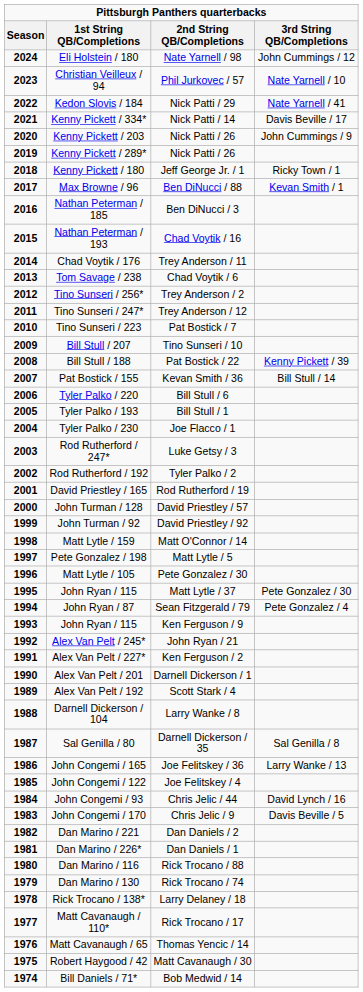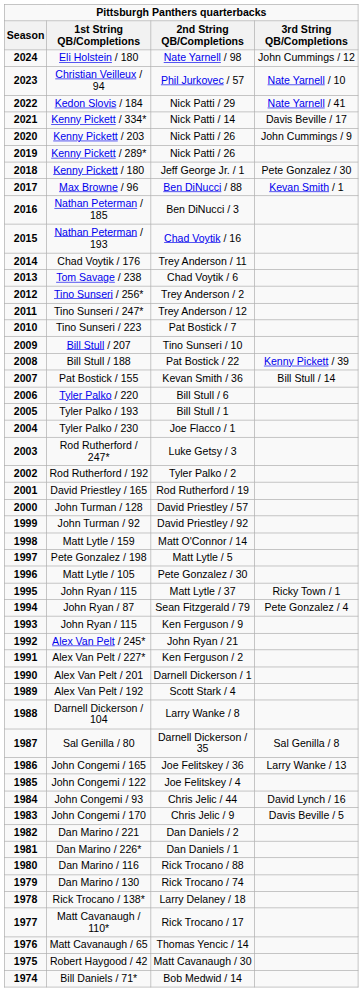(306, 170) Ricky Town / 1 -> (306, 170) Pete Gonzalez / 30
(306, 591) Pete Gonzalez / 30 -> (306, 591) Ricky Town / 1
